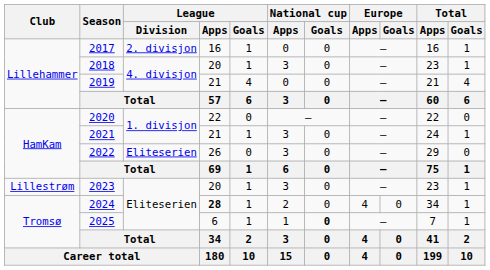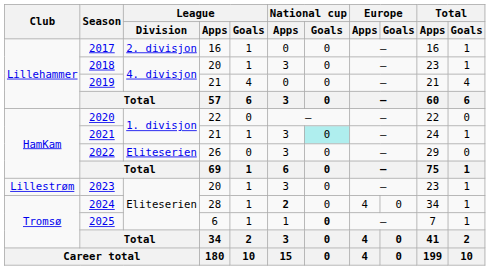(327, 135) no background -> (327, 135) paleturquoise background
(215, 204) bold -> (215, 204) normal
(286, 204) normal -> (286, 204) bold
